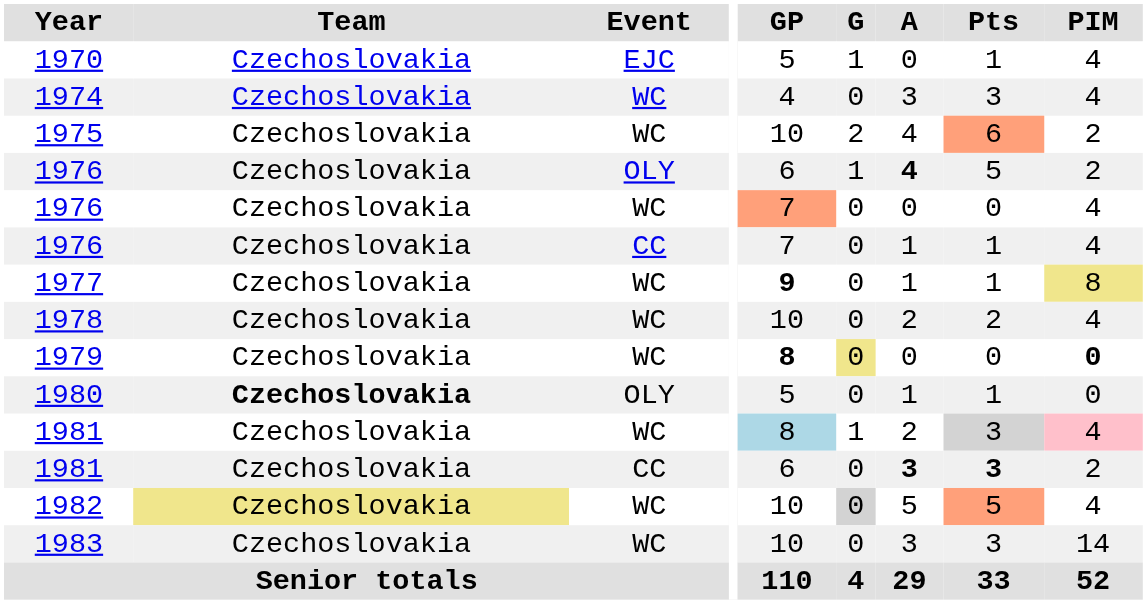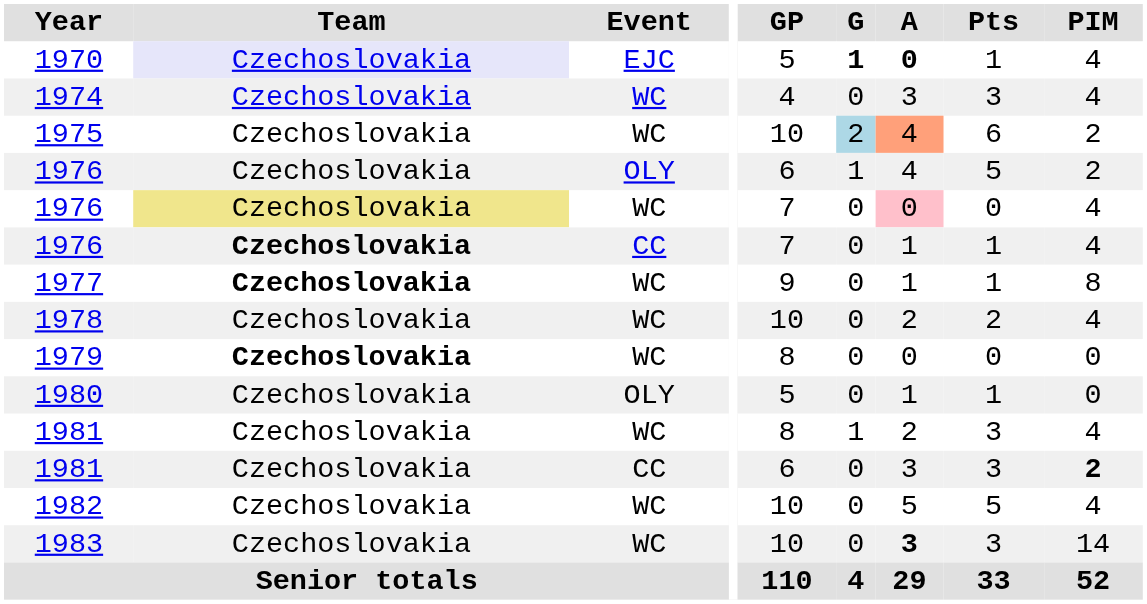(351, 60) no background -> (351, 60) lavender background
(856, 60) normal -> (856, 60) bold
(909, 60) normal -> (909, 60) bold
(856, 134) no background -> (856, 134) lightblue background
(909, 134) no background -> (909, 134) lightsalmon background
(994, 134) lightsalmon background -> (994, 134) no background
(909, 172) bold -> (909, 172) normal
(351, 209) no background -> (351, 209) khaki background
(787, 209) lightsalmon background -> (787, 209) no background
(909, 209) no background -> (909, 209) pink background
(351, 246) normal -> (351, 246) bold
(351, 283) normal -> (351, 283) bold
(787, 283) bold -> (787, 283) normal
(1093, 283) khaki background -> (1093, 283) no background
(351, 358) normal -> (351, 358) bold
(787, 358) bold -> (787, 358) normal
(856, 358) khaki background -> (856, 358) no background
(1093, 358) bold -> (1093, 358) normal
(351, 395) bold -> (351, 395) normal
(787, 432) lightblue background -> (787, 432) no background
(994, 432) lightgrey background -> (994, 432) no background
(1093, 432) pink background -> (1093, 432) no background
(909, 469) bold -> (909, 469) normal
(994, 469) bold -> (994, 469) normal
(1093, 469) normal -> (1093, 469) bold
(351, 507) khaki background -> (351, 507) no background
(856, 507) lightgrey background -> (856, 507) no background
(994, 507) lightsalmon background -> (994, 507) no background
(909, 544) normal -> (909, 544) bold
